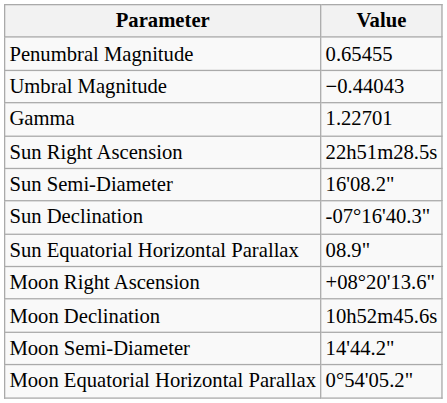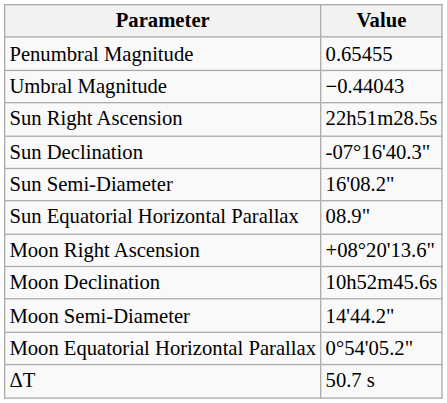- row: (42, 119)
rows swapped: (76, 217) <-> (91, 184)
+ row: (22, 380)
